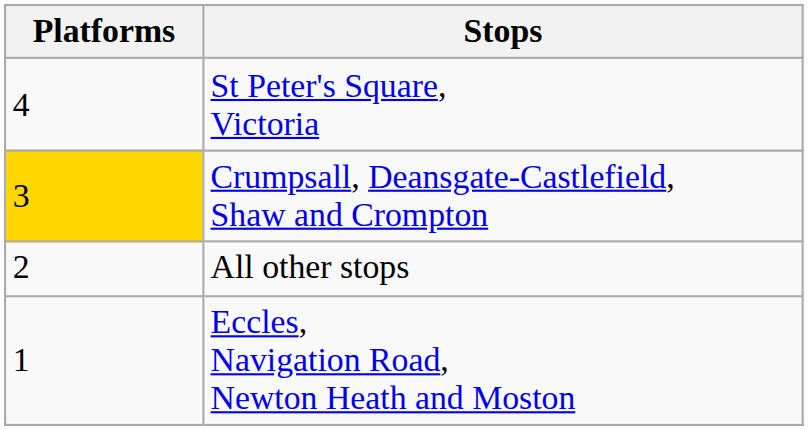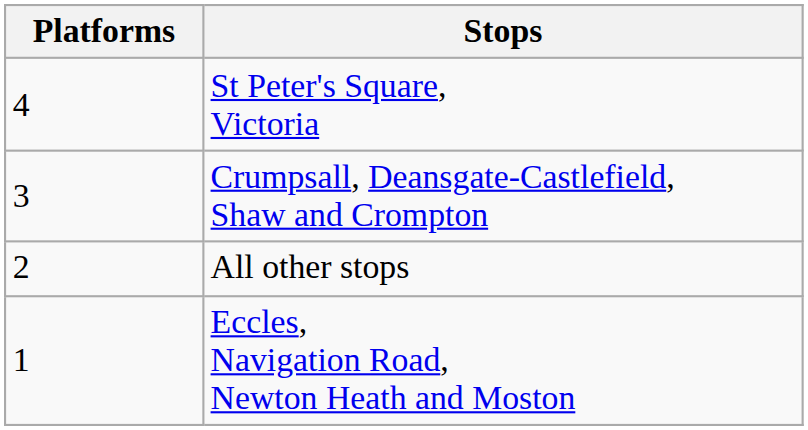(21, 195) gold background -> (21, 195) no background
